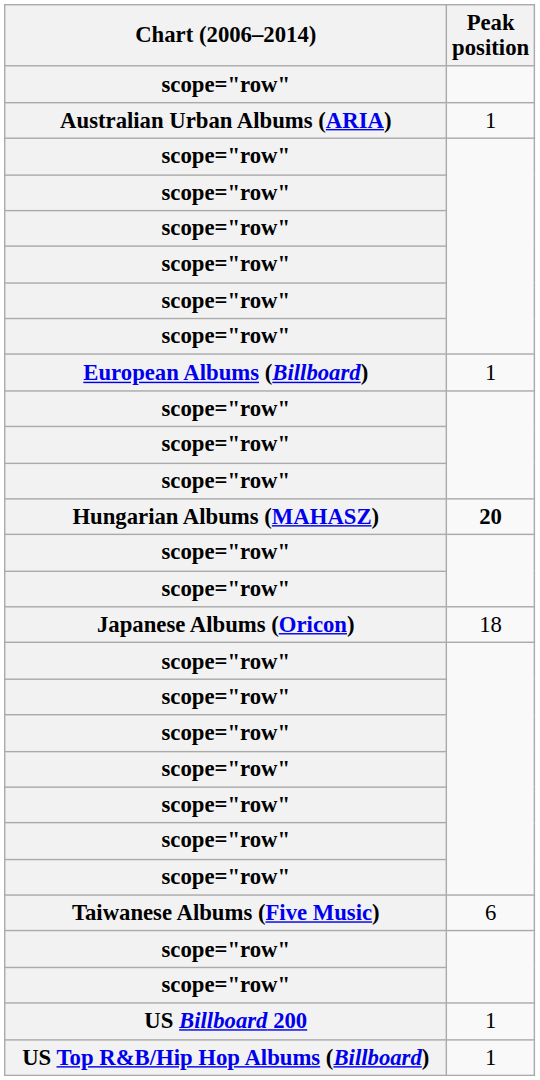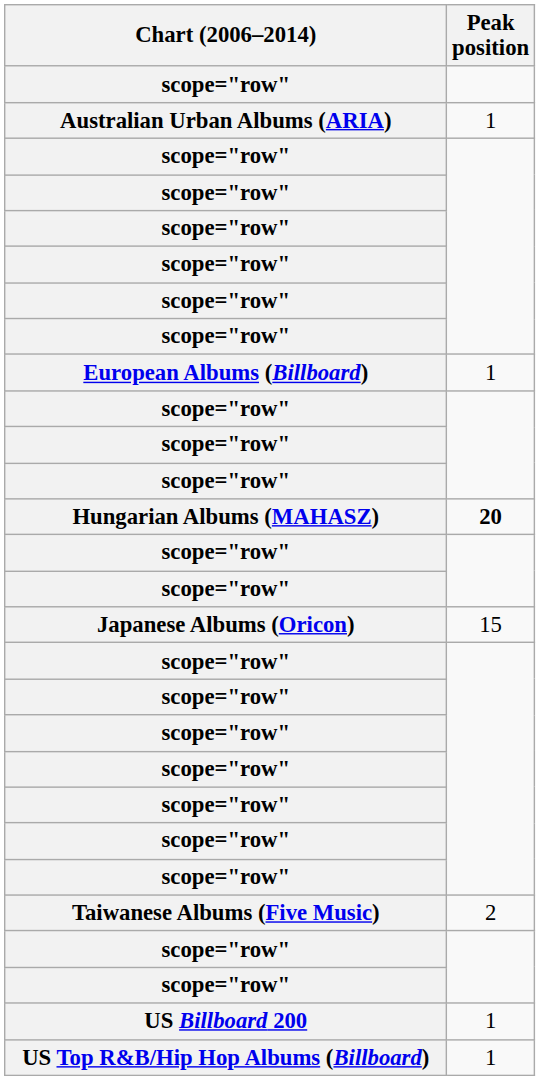(491, 624) 18 -> (491, 624) 15
(491, 912) 6 -> (491, 912) 2
